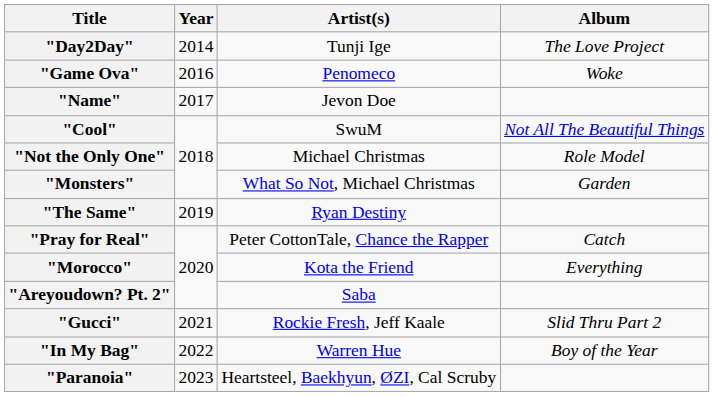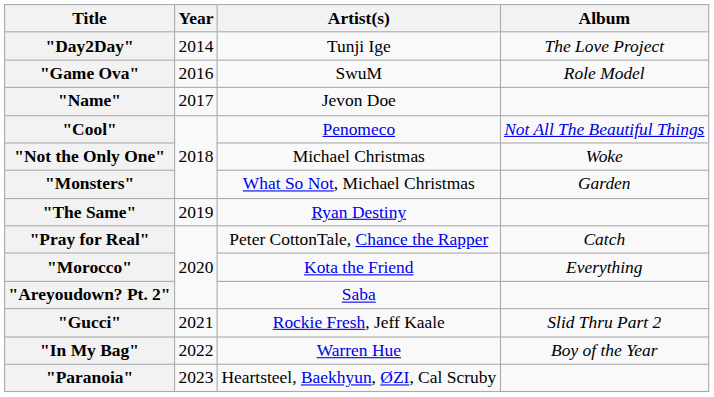(359, 73) Penomeco -> (359, 73) SwuM
(604, 73) Woke -> (604, 73) Role Model
(359, 128) SwuM -> (359, 128) Penomeco
(604, 156) Role Model -> (604, 156) Woke
